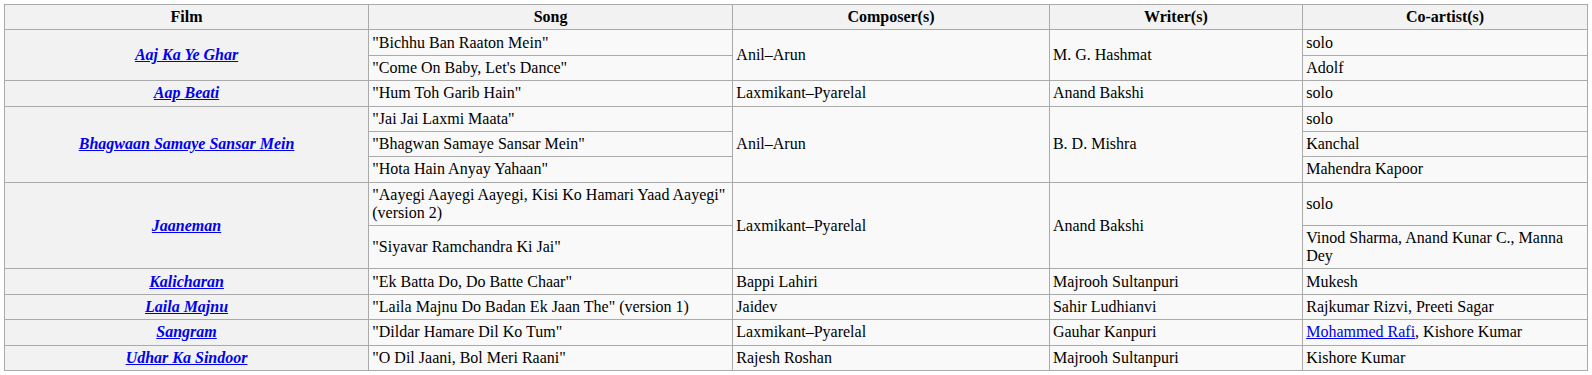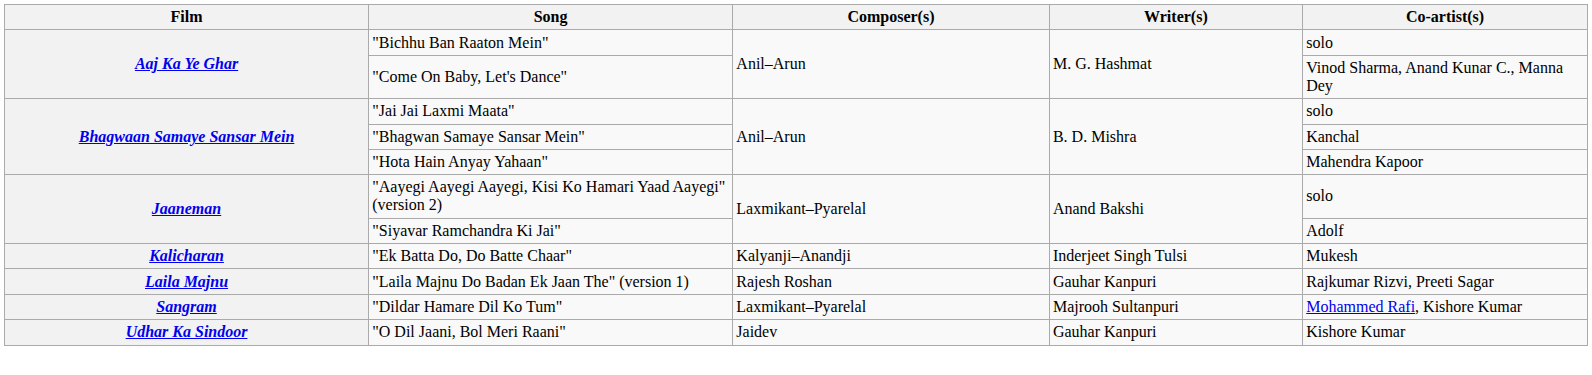(1325, 67) Adolf -> (1435, 76) Vinod Sharma, Anand Kunar C., Manna Dey
- row: (447, 93)
(1435, 247) Vinod Sharma, Anand Kunar C., Manna Dey -> (1325, 230) Adolf
(777, 281) Bappi Lahiri -> (794, 256) Kalyanji–Anandji
(1116, 281) Majrooh Sultanpuri -> (1120, 256) Inderjeet Singh Tulsi
(757, 306) Jaidev -> (784, 281) Rajesh Roshan
(1105, 306) Sahir Ludhianvi -> (1105, 281) Gauhar Kanpuri
(1105, 332) Gauhar Kanpuri -> (1116, 306) Majrooh Sultanpuri
(784, 357) Rajesh Roshan -> (757, 332) Jaidev
(1116, 357) Majrooh Sultanpuri -> (1105, 332) Gauhar Kanpuri
